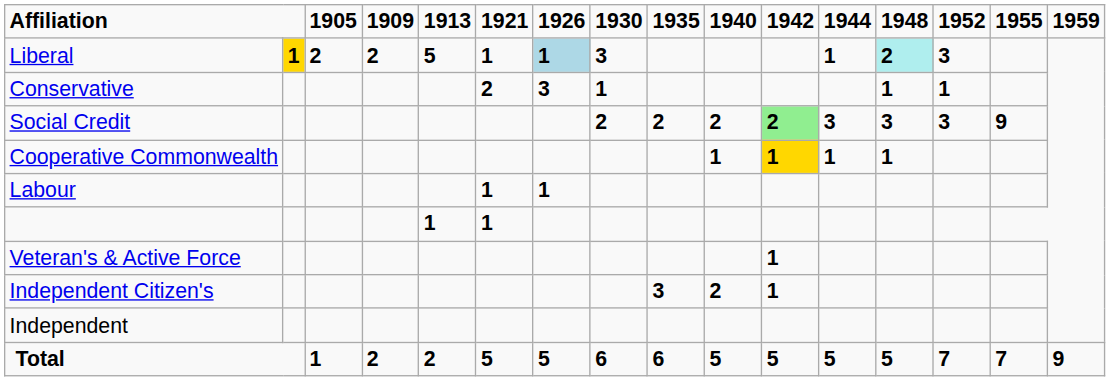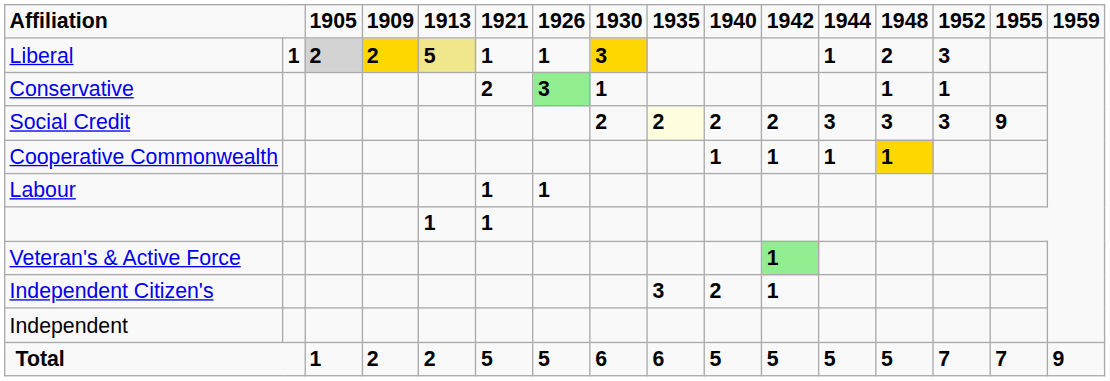(294, 55) gold background -> (294, 55) no background
(315, 55) no background -> (315, 55) lightgrey background
(373, 55) no background -> (373, 55) gold background
(430, 55) no background -> (430, 55) khaki background
(544, 55) lightblue background -> (544, 55) no background
(601, 55) no background -> (601, 55) gold background
(887, 55) paleturquoise background -> (887, 55) no background
(544, 88) no background -> (544, 88) lightgreen background
(658, 122) no background -> (658, 122) lightyellow background
(773, 122) lightgreen background -> (773, 122) no background
(773, 156) gold background -> (773, 156) no background
(887, 156) no background -> (887, 156) gold background
(773, 257) no background -> (773, 257) lightgreen background
